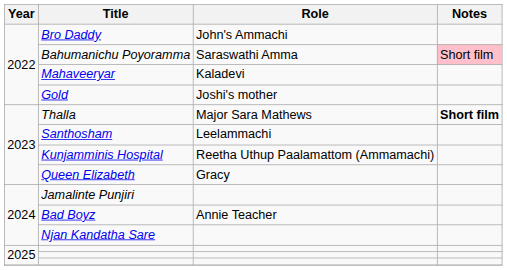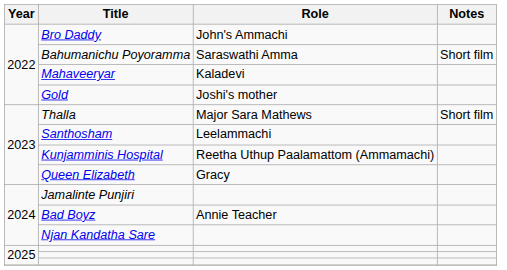(467, 54) pink background -> (467, 54) no background
(470, 114) bold -> (467, 114) normal
